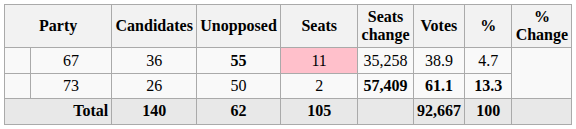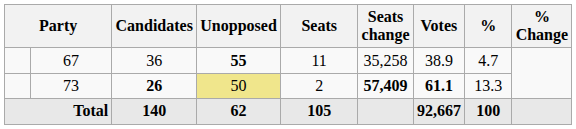(319, 60) pink background -> (319, 60) no background
(154, 85) normal -> (154, 85) bold
(239, 85) no background -> (239, 85) khaki background
(488, 85) bold -> (488, 85) normal
